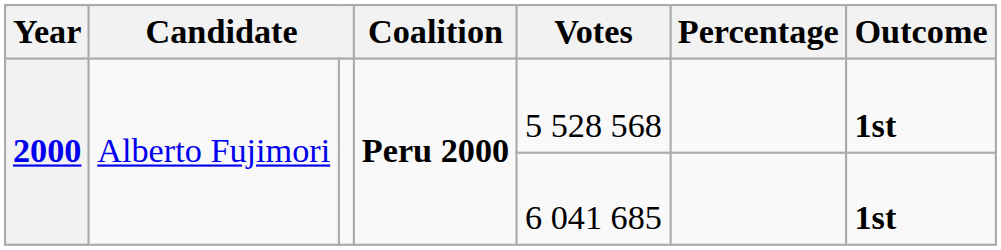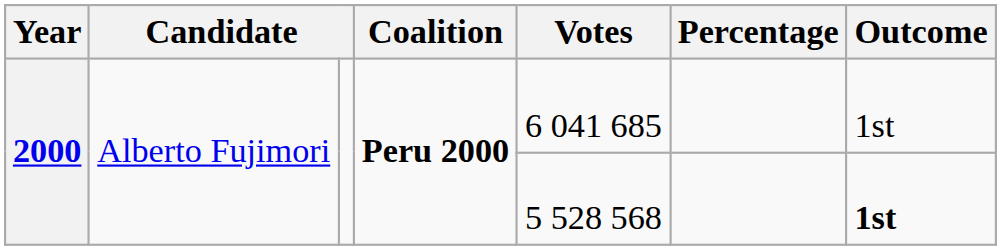(593, 124) 5 528 568 -> (593, 124) 6 041 685
(875, 124) bold -> (874, 124) normal
(593, 217) 6 041 685 -> (593, 217) 5 528 568
